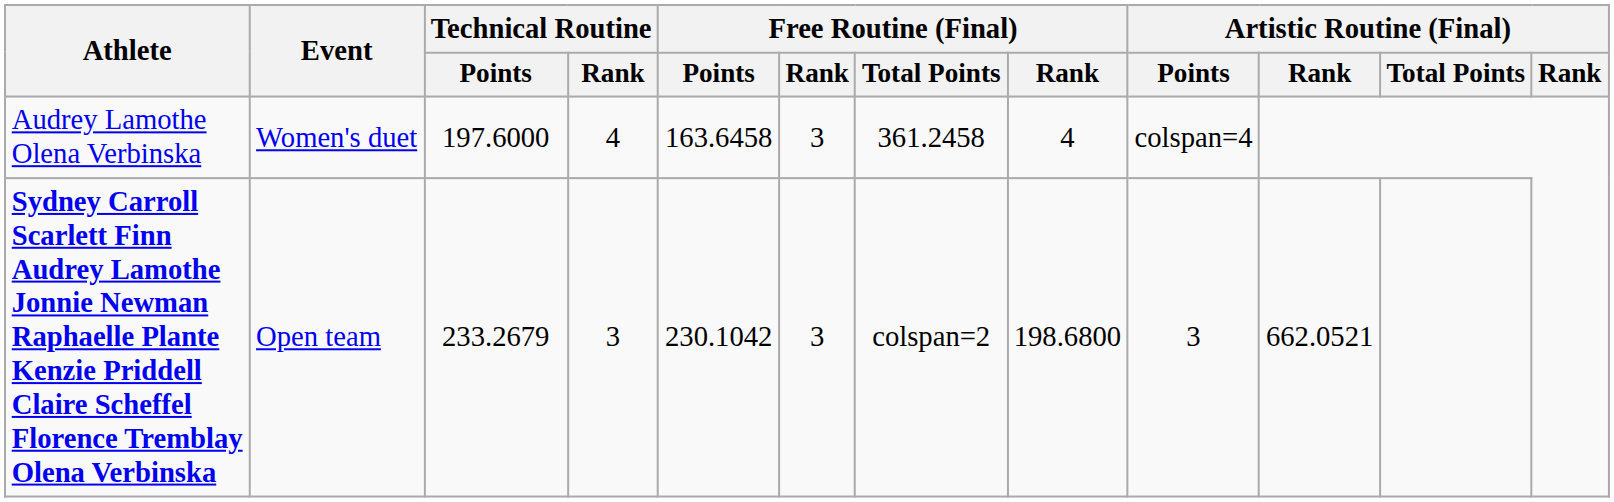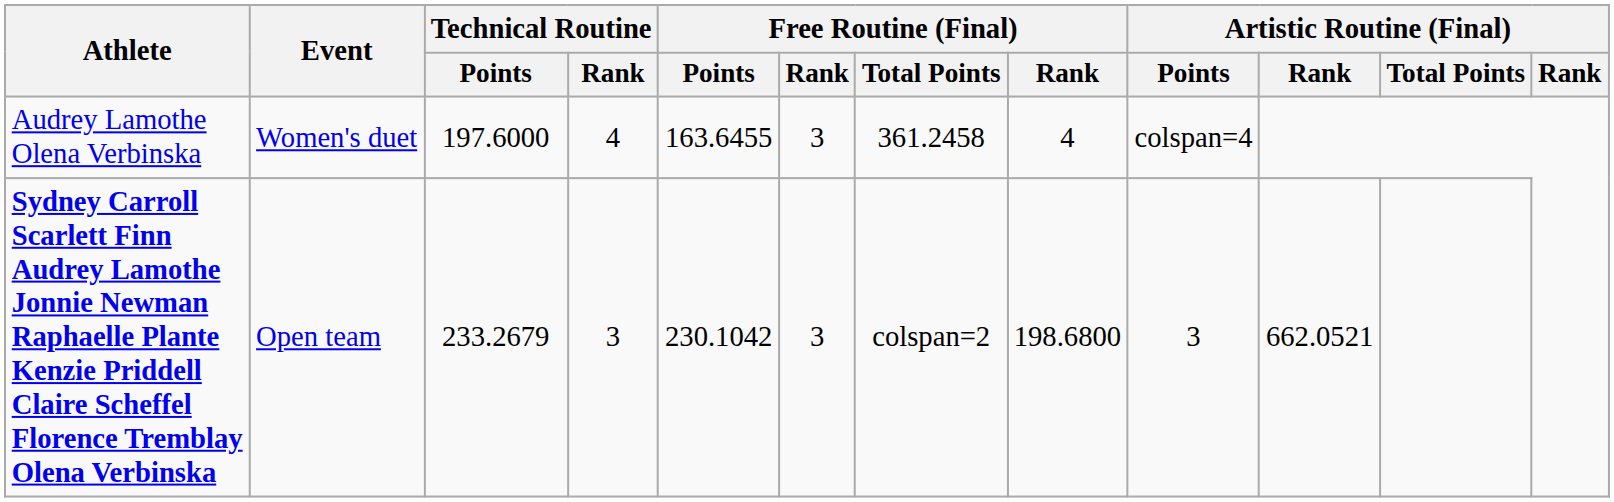(719, 137) 163.6458 -> (719, 137) 163.6455
